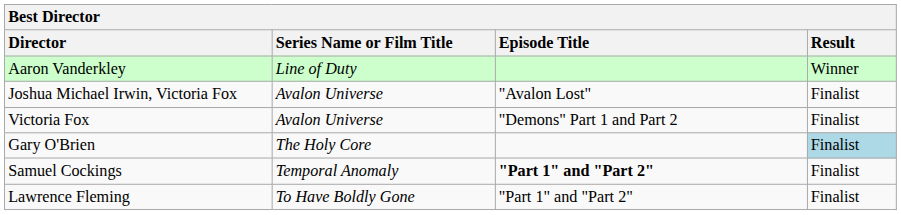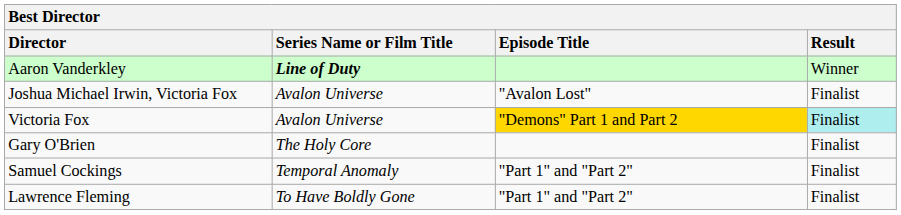(316, 68) normal -> (318, 68) bold
(588, 119) no background -> (588, 119) gold background
(835, 119) no background -> (835, 119) paleturquoise background
(835, 145) lightblue background -> (835, 145) no background
(576, 171) bold -> (566, 171) normal
